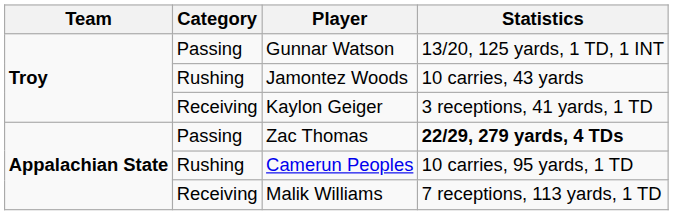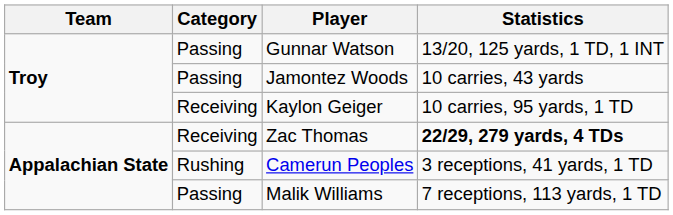(211, 77) Rushing -> (210, 77) Passing
(537, 107) 3 receptions, 41 yards, 1 TD -> (528, 107) 10 carries, 95 yards, 1 TD
(210, 136) Passing -> (217, 136) Receiving
(528, 165) 10 carries, 95 yards, 1 TD -> (537, 165) 3 receptions, 41 yards, 1 TD
(217, 194) Receiving -> (210, 194) Passing
